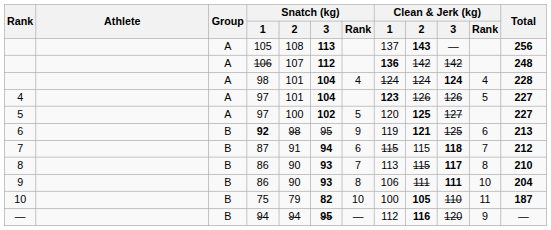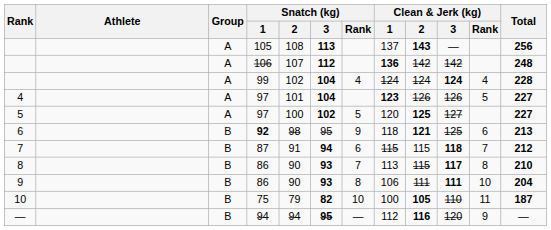(263, 81) 98 -> (263, 81) 99
(295, 81) 101 -> (295, 81) 102
(390, 132) 119 -> (390, 132) 118
